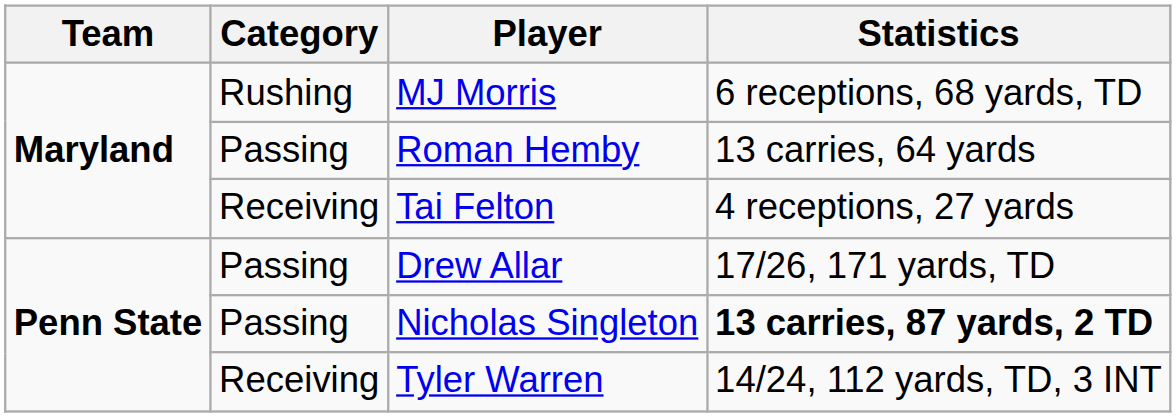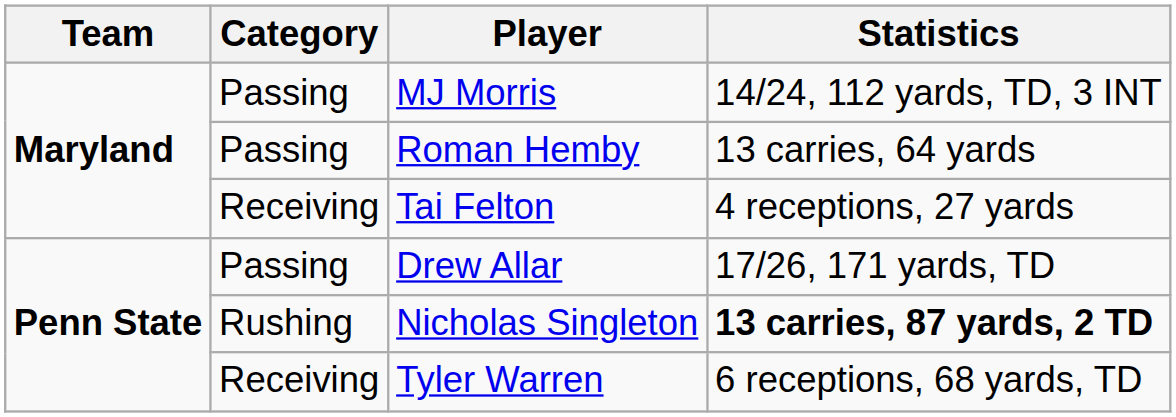(286, 91) Rushing -> (284, 91) Passing
(929, 91) 6 receptions, 68 yards, TD -> (939, 91) 14/24, 112 yards, TD, 3 INT
(284, 323) Passing -> (286, 323) Rushing
(939, 381) 14/24, 112 yards, TD, 3 INT -> (929, 381) 6 receptions, 68 yards, TD
